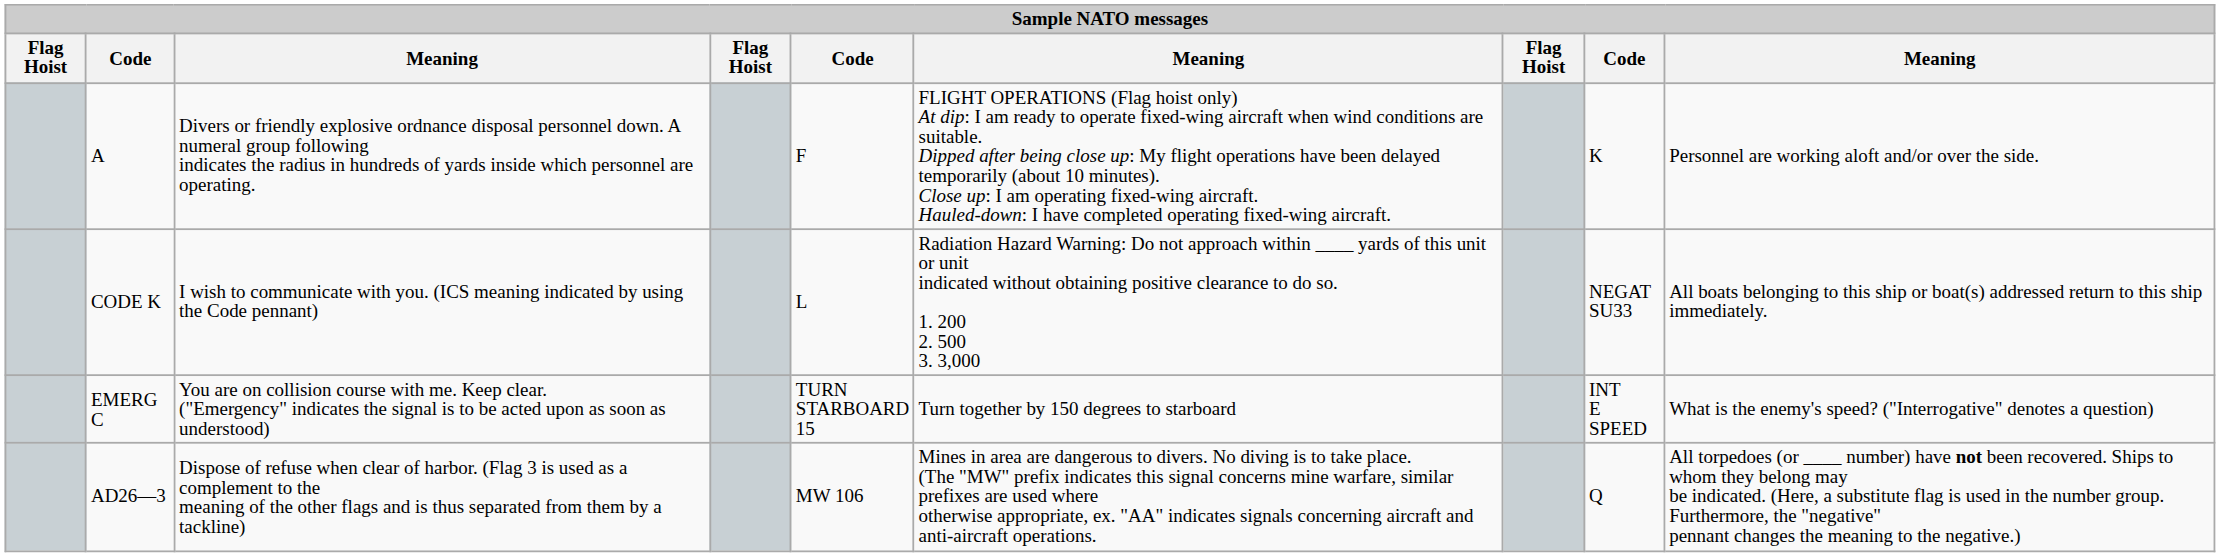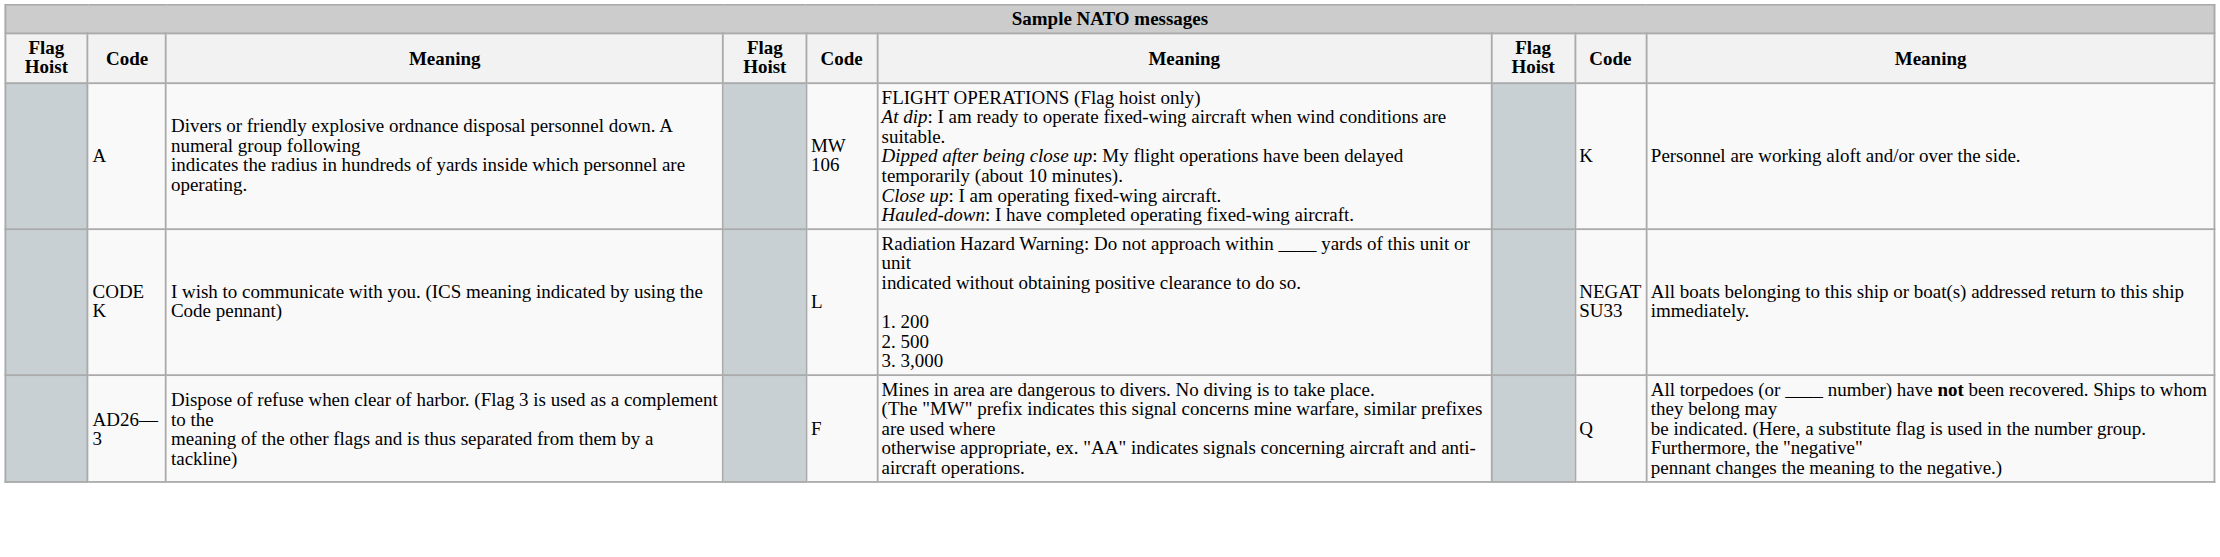(801, 155) F -> (828, 155) MW 106
- row: (124, 409)
(830, 496) MW 106 -> (816, 428) F
